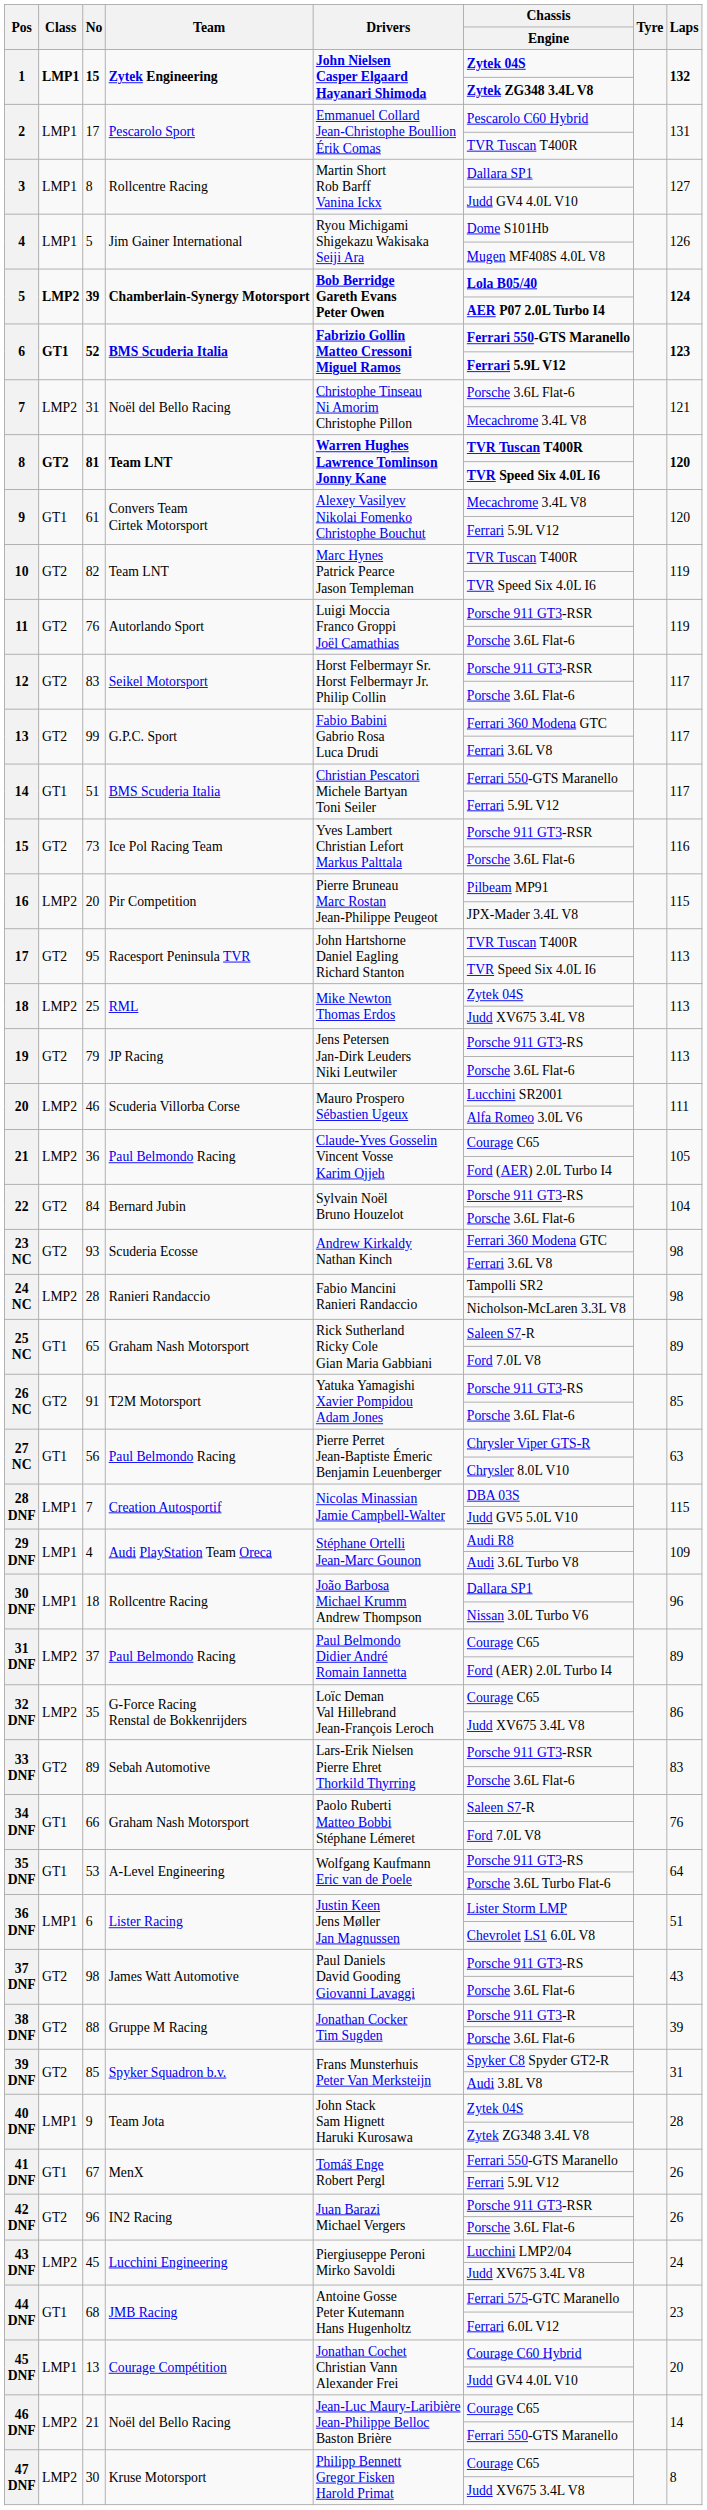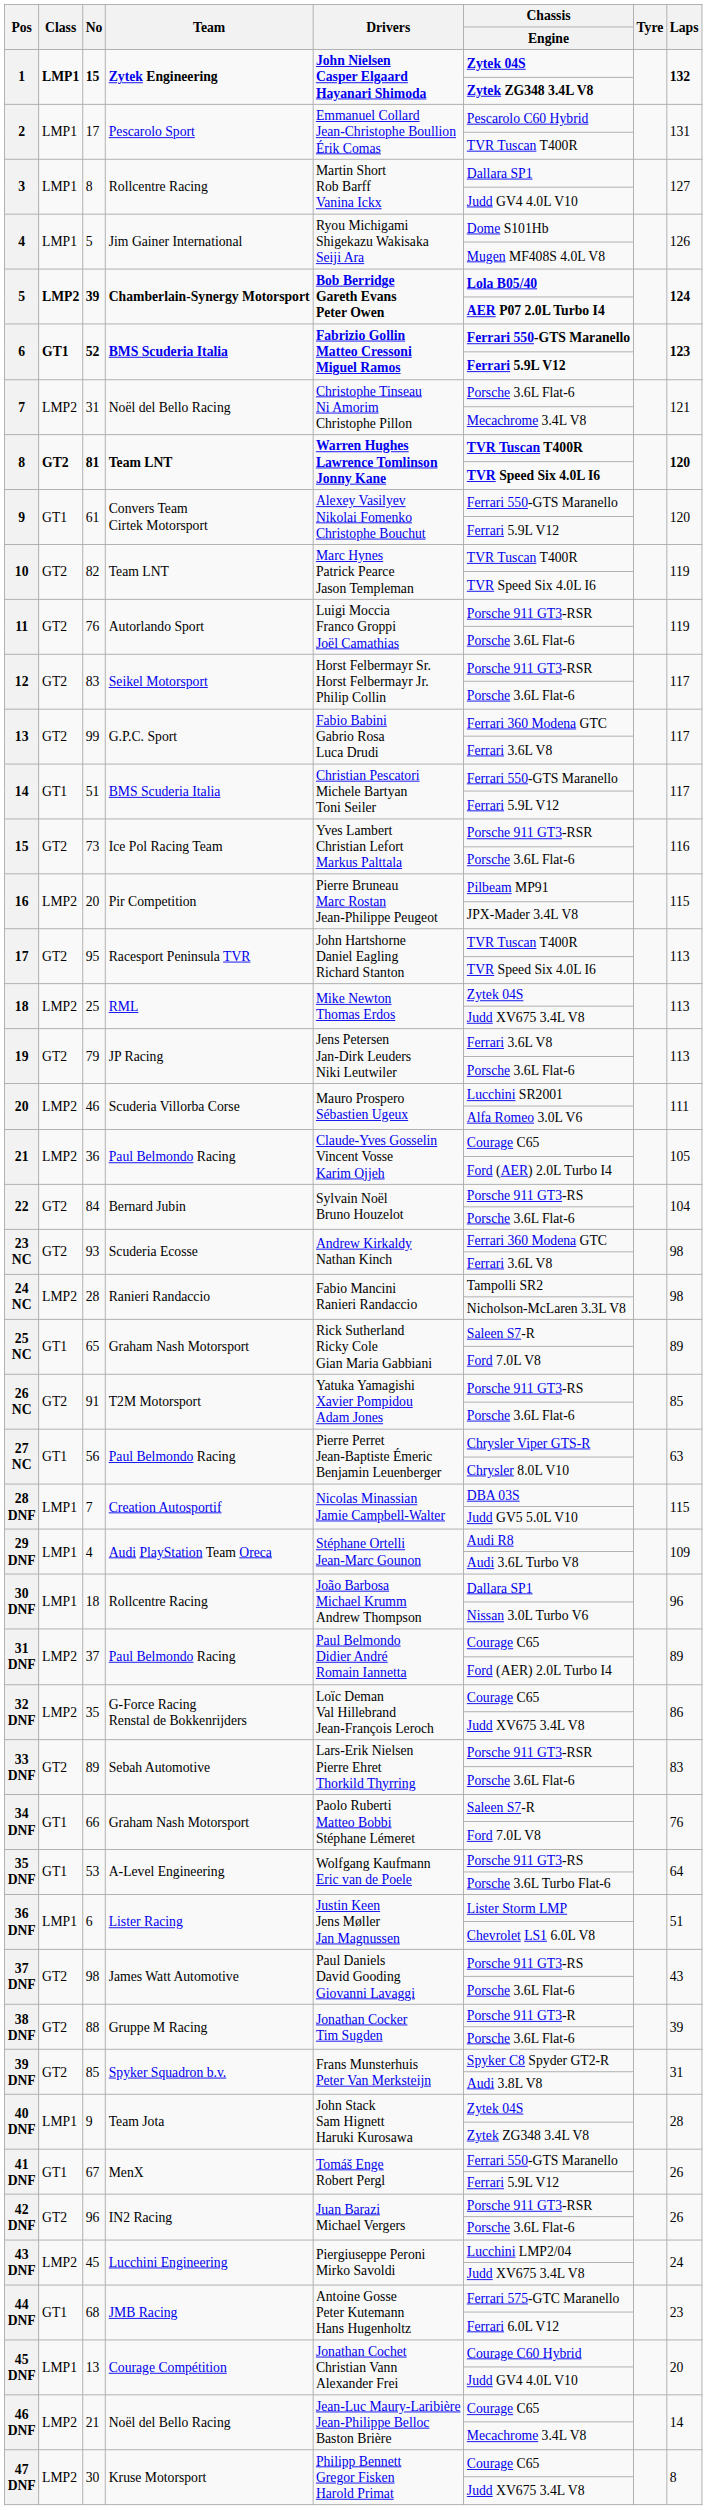(527, 503) Mecachrome 3.4L V8 -> (542, 503) Ferrari 550-GTS Maranello
(525, 1042) Porsche 911 GT3-RS -> (510, 1042) Ferrari 3.6L V8
(542, 2436) Ferrari 550-GTS Maranello -> (527, 2436) Mecachrome 3.4L V8
